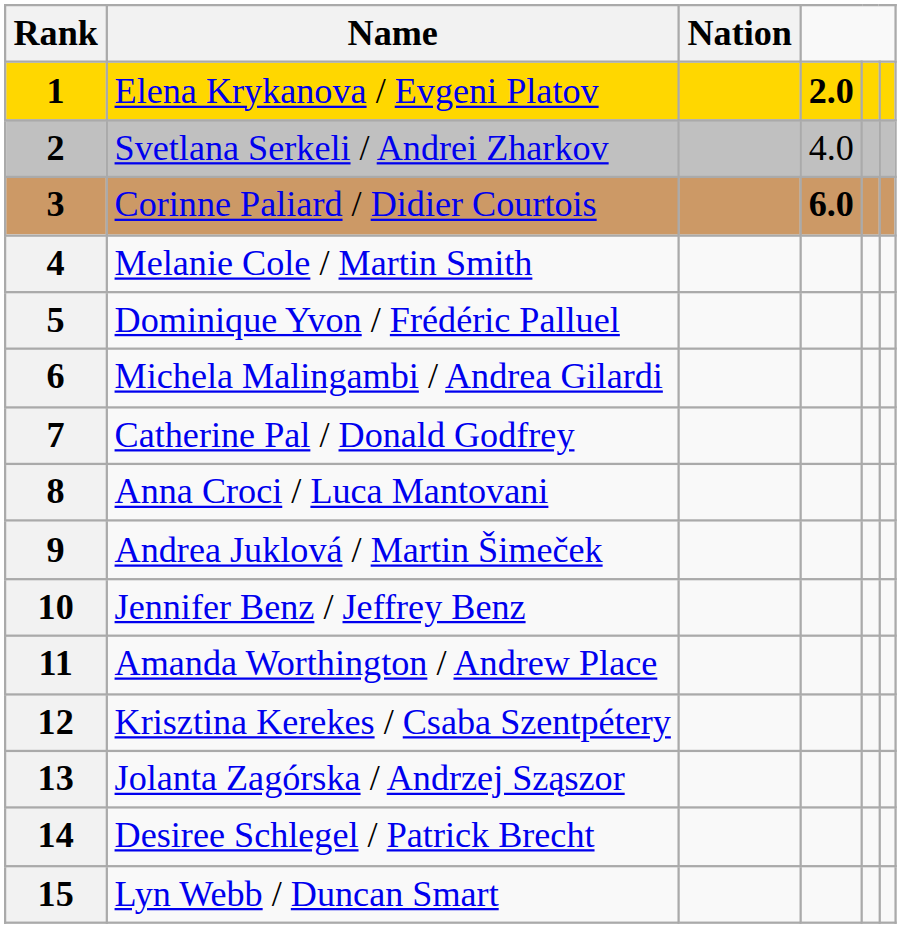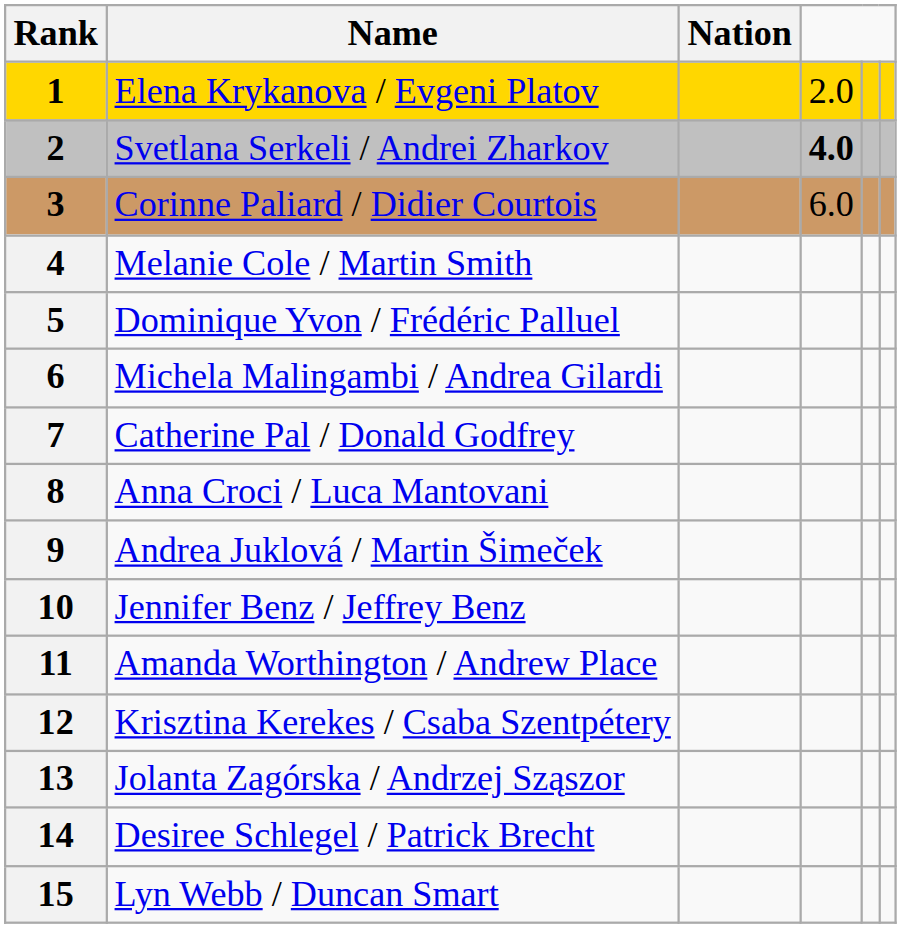(831, 90) bold -> (831, 90) normal
(831, 147) normal -> (831, 147) bold
(831, 205) bold -> (831, 205) normal
